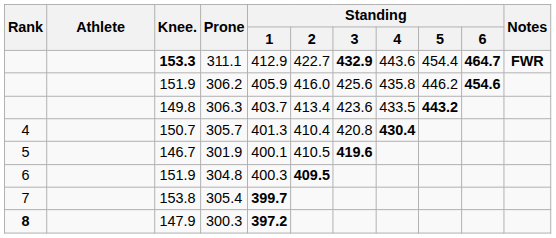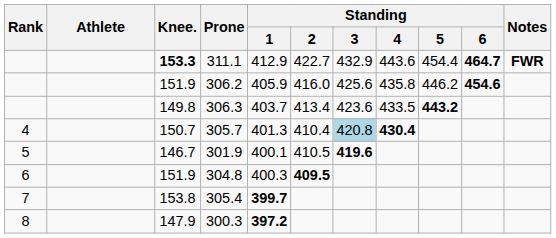(355, 61) bold -> (355, 61) normal
(355, 130) no background -> (355, 130) lightblue background
(25, 221) bold -> (25, 221) normal
